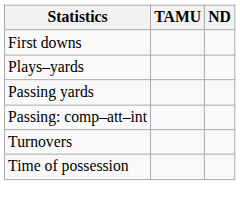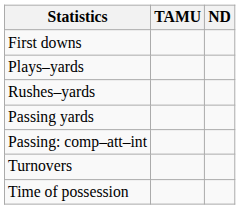+ row: (52, 92)
